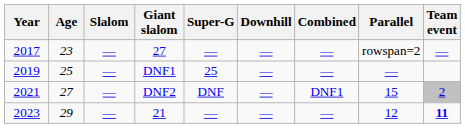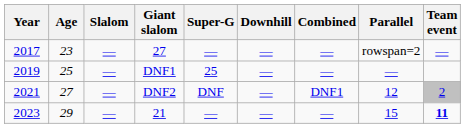(391, 92) 15 -> (391, 92) 12
(391, 112) 12 -> (391, 112) 15
